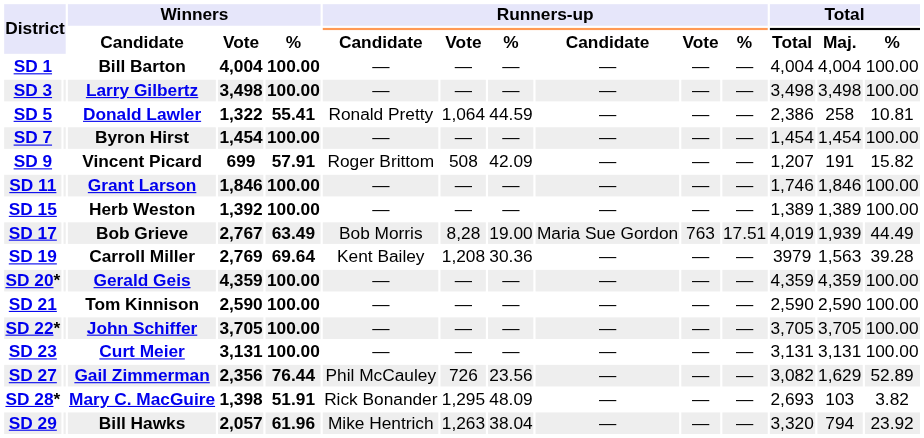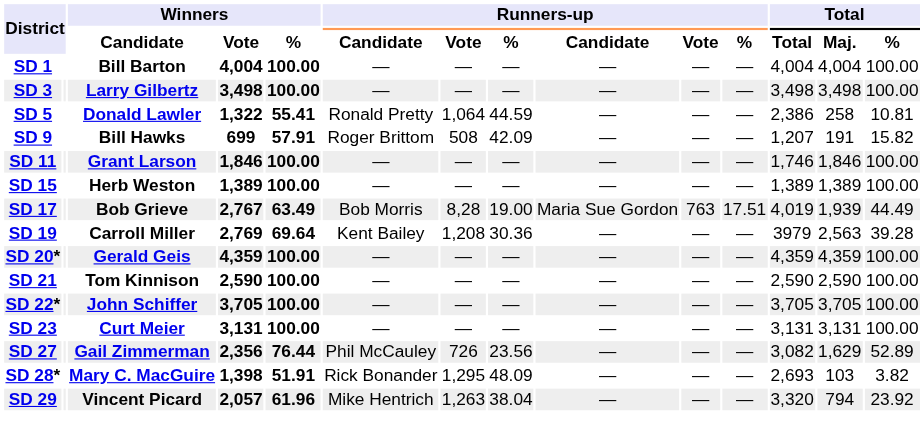- row: (33, 138)
(142, 161) Vincent Picard -> (142, 138) Bill Hawks
(241, 209) 1,392 -> (241, 185) 1,389
(840, 256) 1,563 -> (840, 233) 2,563
(142, 423) Bill Hawks -> (142, 399) Vincent Picard
